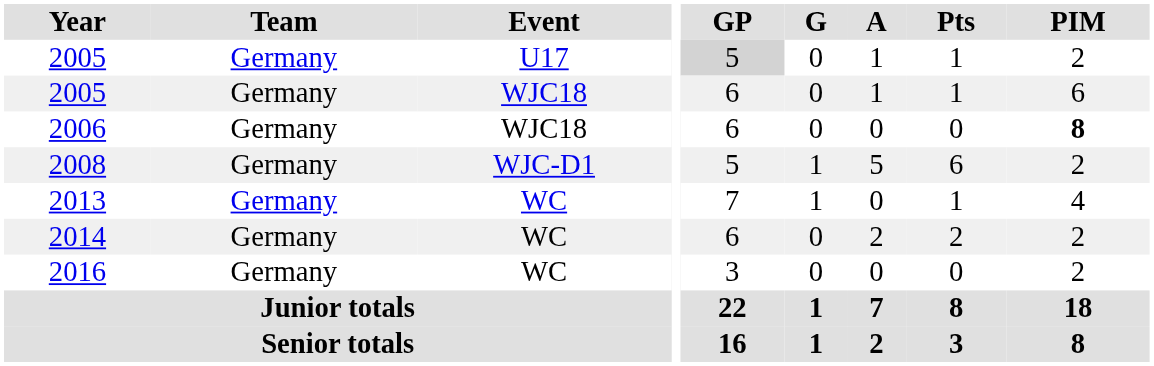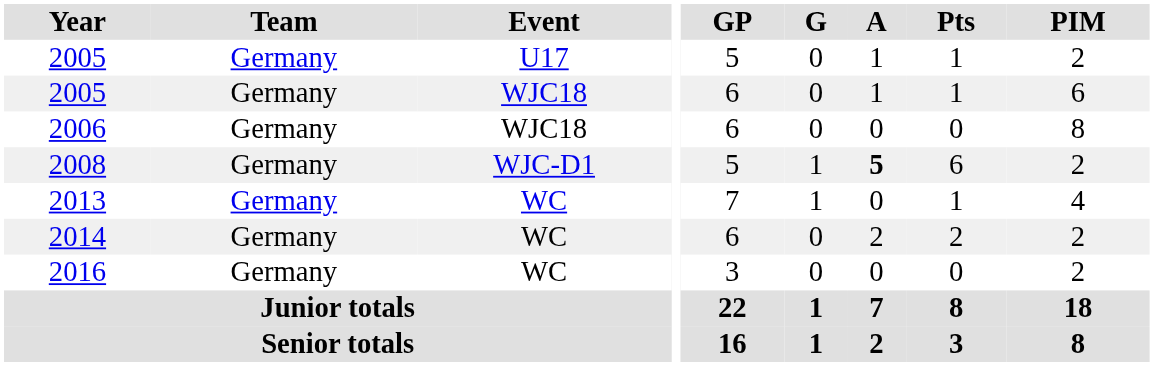(732, 57) lightgrey background -> (732, 57) no background
(1078, 128) bold -> (1078, 128) normal
(876, 164) normal -> (876, 164) bold
